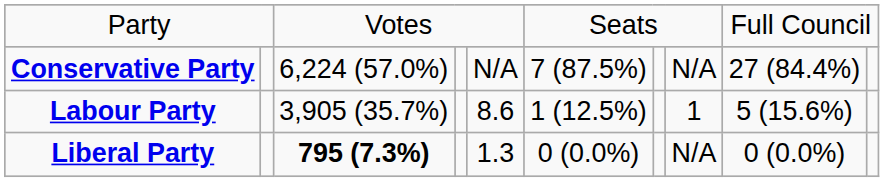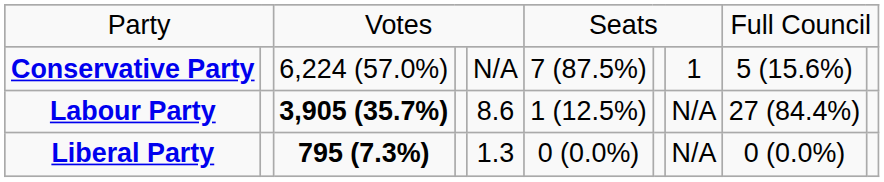(694, 68) N/A -> (694, 68) 1
(794, 68) 27 (84.4%) -> (794, 68) 5 (15.6%)
(364, 111) normal -> (364, 111) bold
(694, 111) 1 -> (694, 111) N/A
(794, 111) 5 (15.6%) -> (794, 111) 27 (84.4%)
